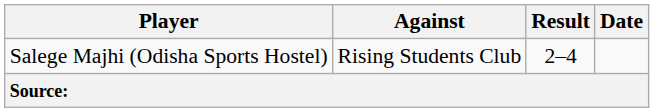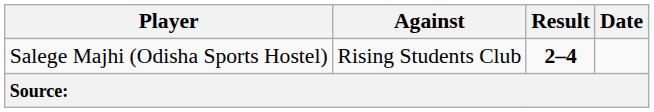(561, 55) normal -> (561, 55) bold
